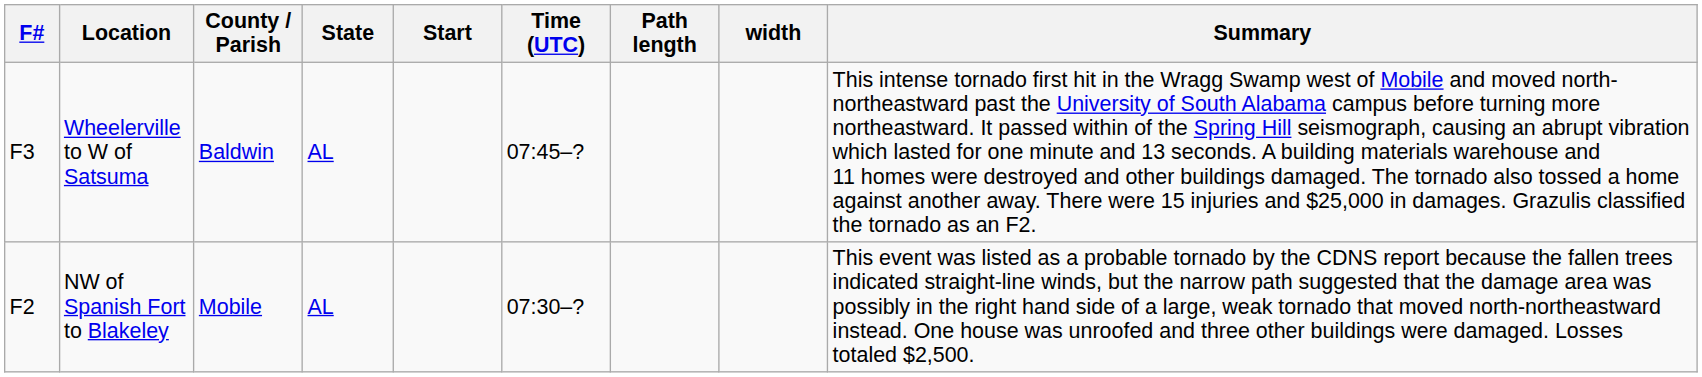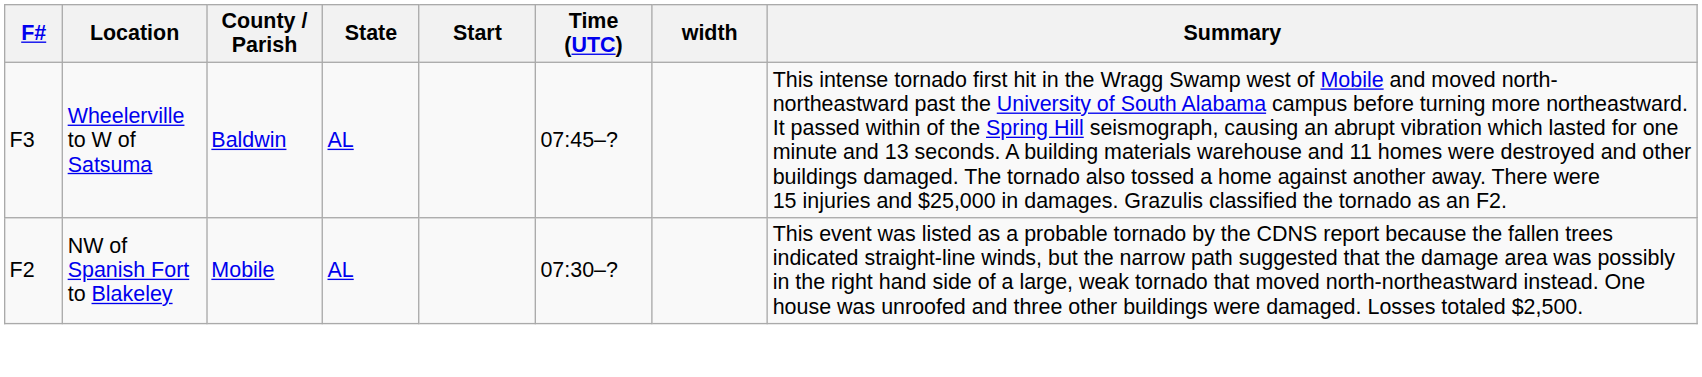- column: (665, 33)
